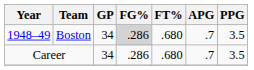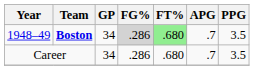(73, 35) normal -> (74, 35) bold
(172, 35) no background -> (173, 35) lightgreen background
